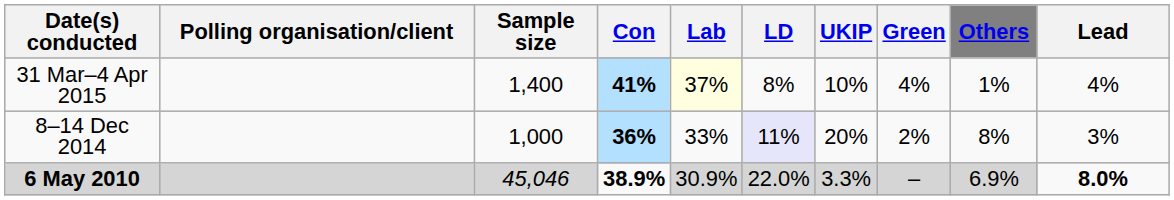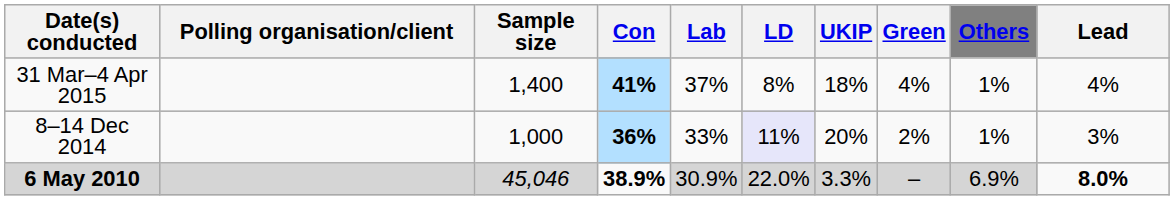(706, 84) lightyellow background -> (706, 84) no background
(846, 84) 10% -> (846, 84) 18%
(994, 137) 8% -> (994, 137) 1%
